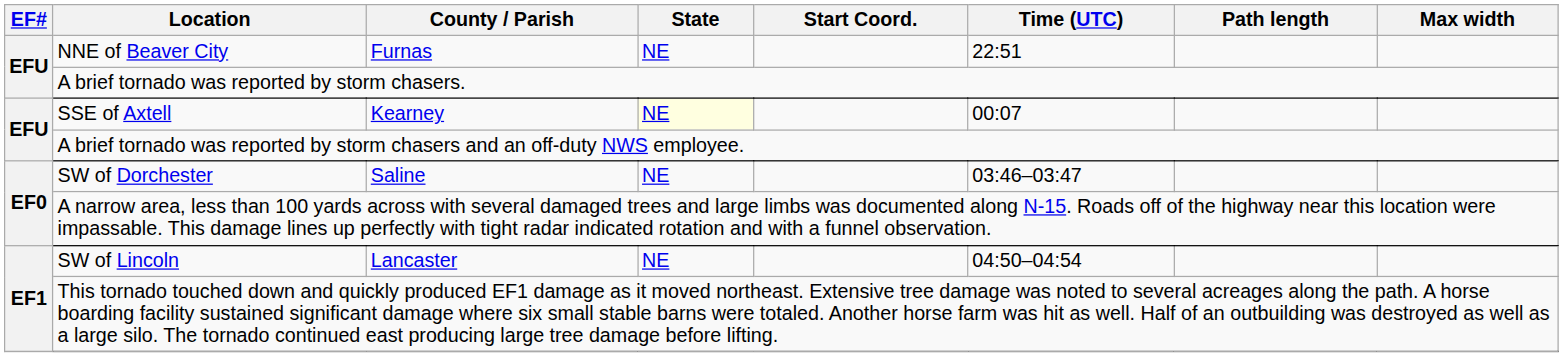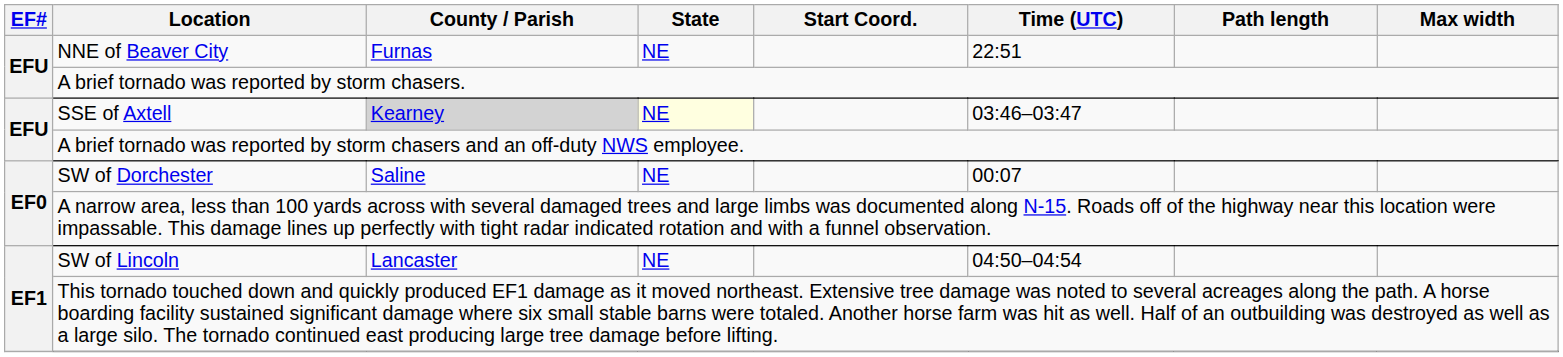(407, 113) no background -> (407, 113) lightgrey background
(997, 113) 00:07 -> (1027, 113) 03:46–03:47
(1027, 176) 03:46–03:47 -> (997, 176) 00:07
